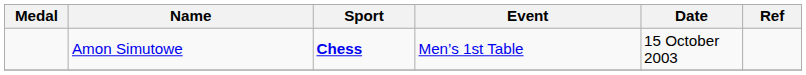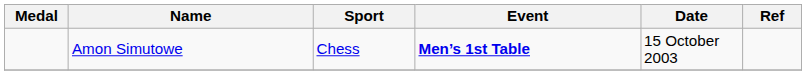(339, 49) bold -> (338, 49) normal
(471, 49) normal -> (474, 49) bold
